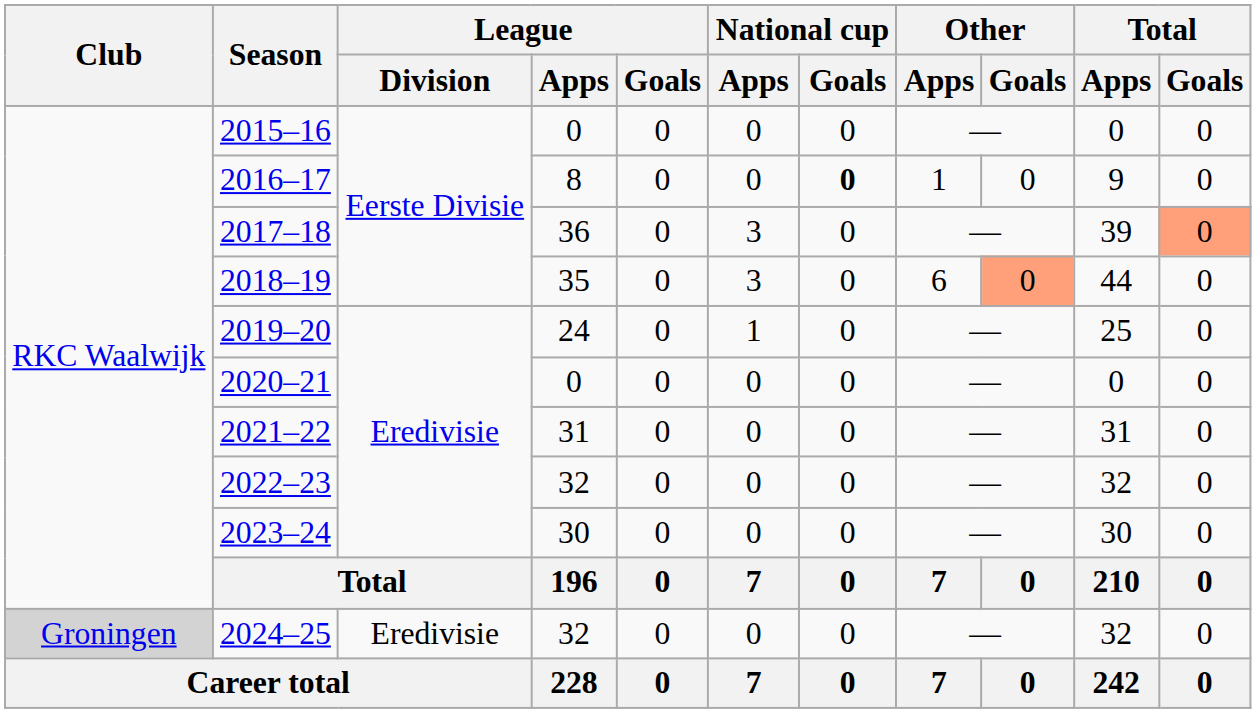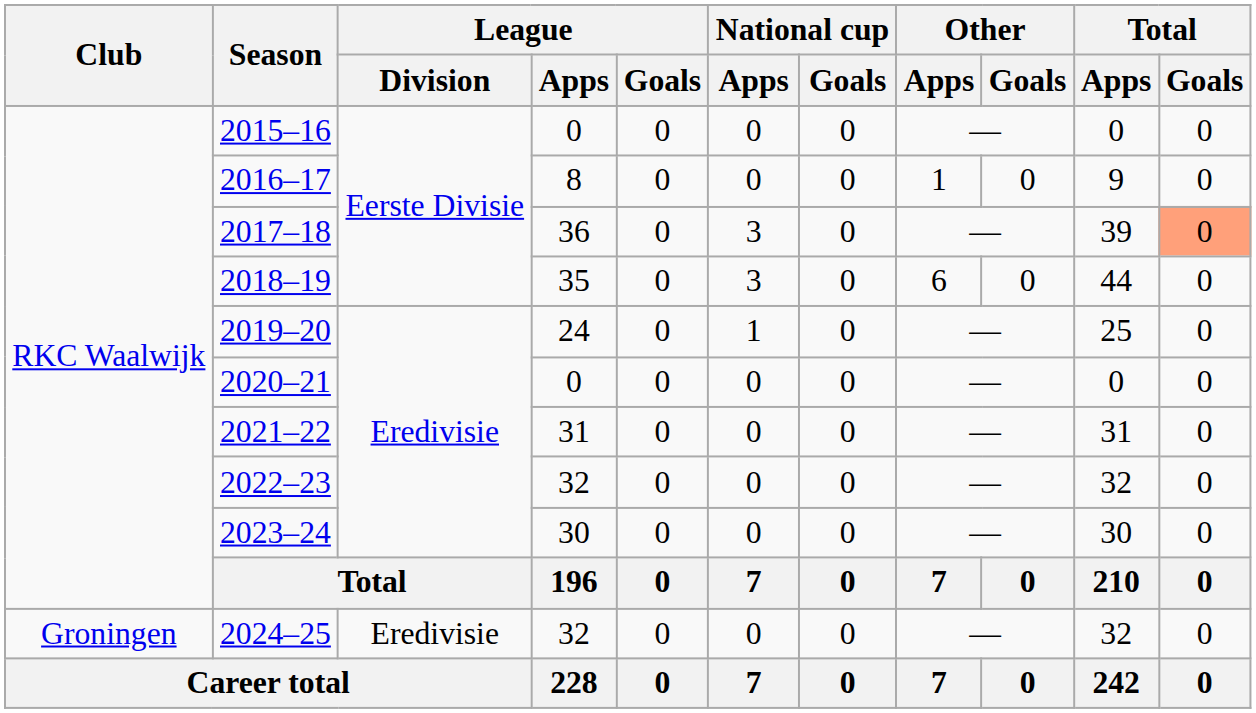(848, 180) bold -> (848, 180) normal
(1028, 280) lightsalmon background -> (1028, 280) no background
(109, 632) lightgrey background -> (109, 632) no background
